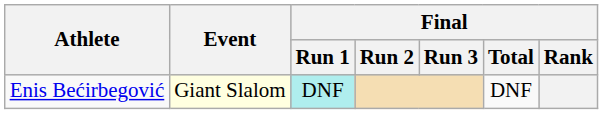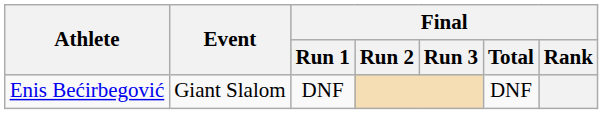(230, 91) lightyellow background -> (230, 91) no background
(323, 91) paleturquoise background -> (323, 91) no background
